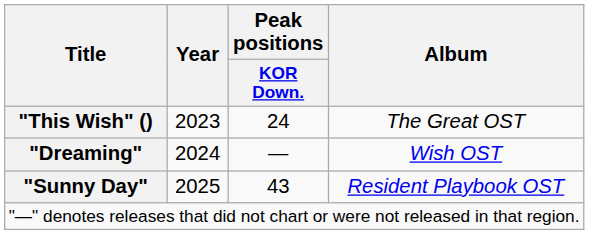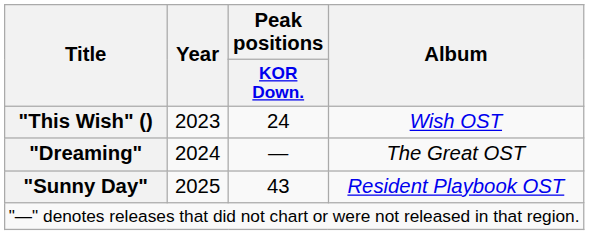(456, 121) The Great OST -> (456, 121) Wish OST
(456, 154) Wish OST -> (456, 154) The Great OST
